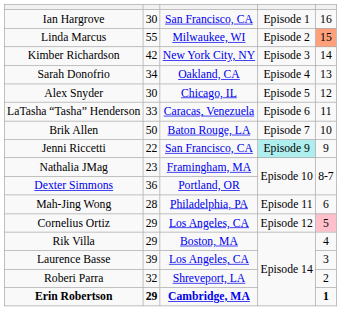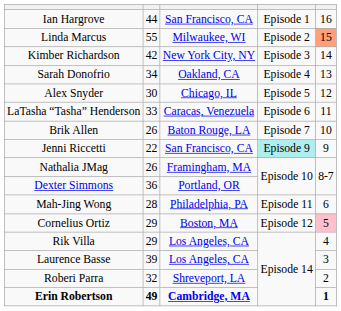(152, 19) 30 -> (152, 19) 44
(152, 130) 50 -> (152, 130) 26
(152, 167) 23 -> (152, 167) 26
(209, 222) Los Angeles, CA -> (209, 222) Boston, MA
(209, 241) Boston, MA -> (209, 241) Los Angeles, CA
(152, 297) 29 -> (152, 297) 49
